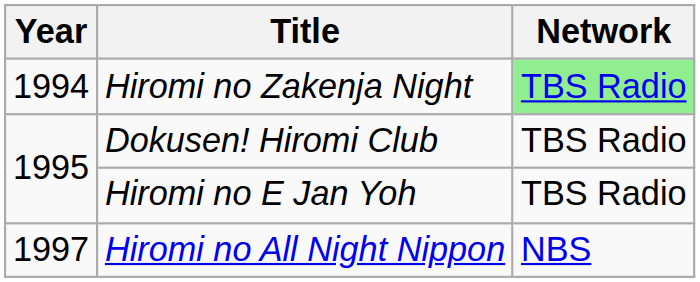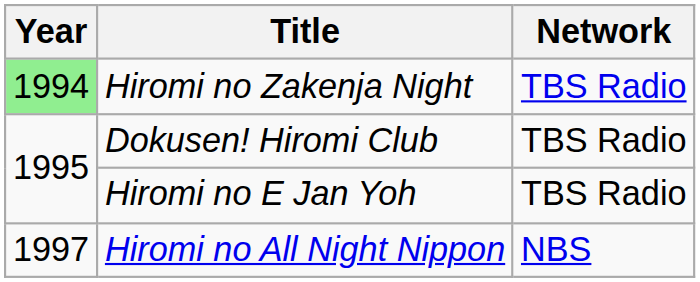(51, 85) no background -> (51, 85) lightgreen background
(604, 85) lightgreen background -> (604, 85) no background
